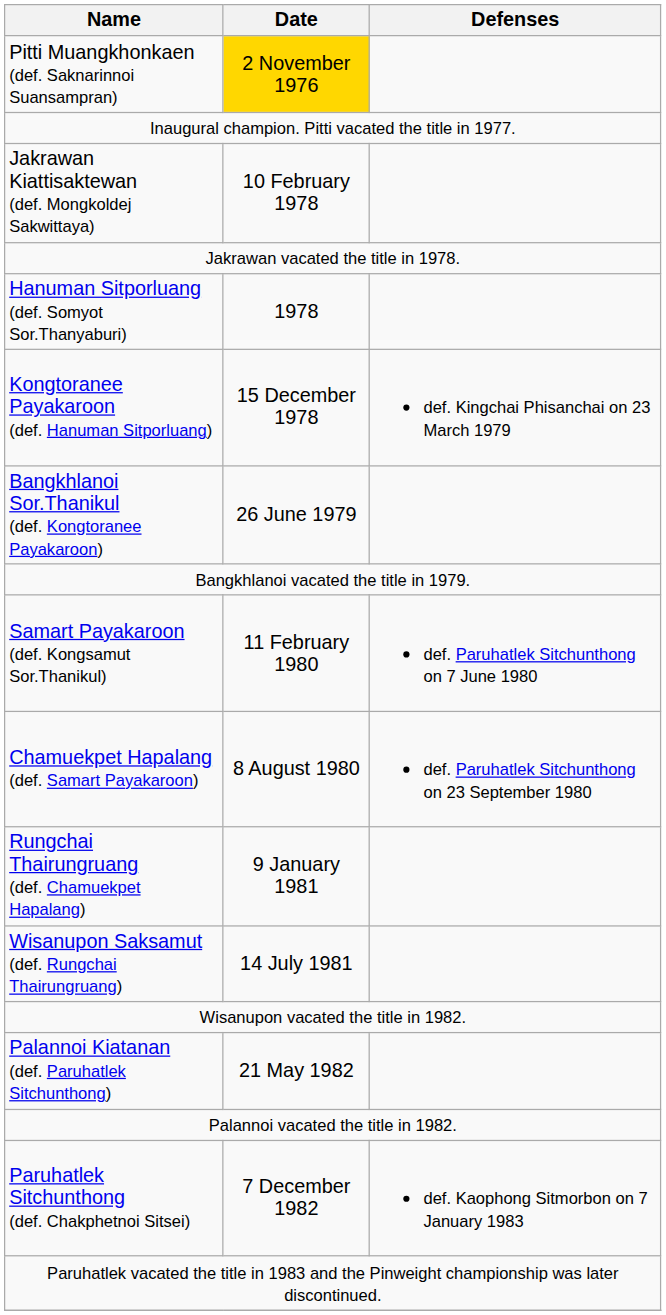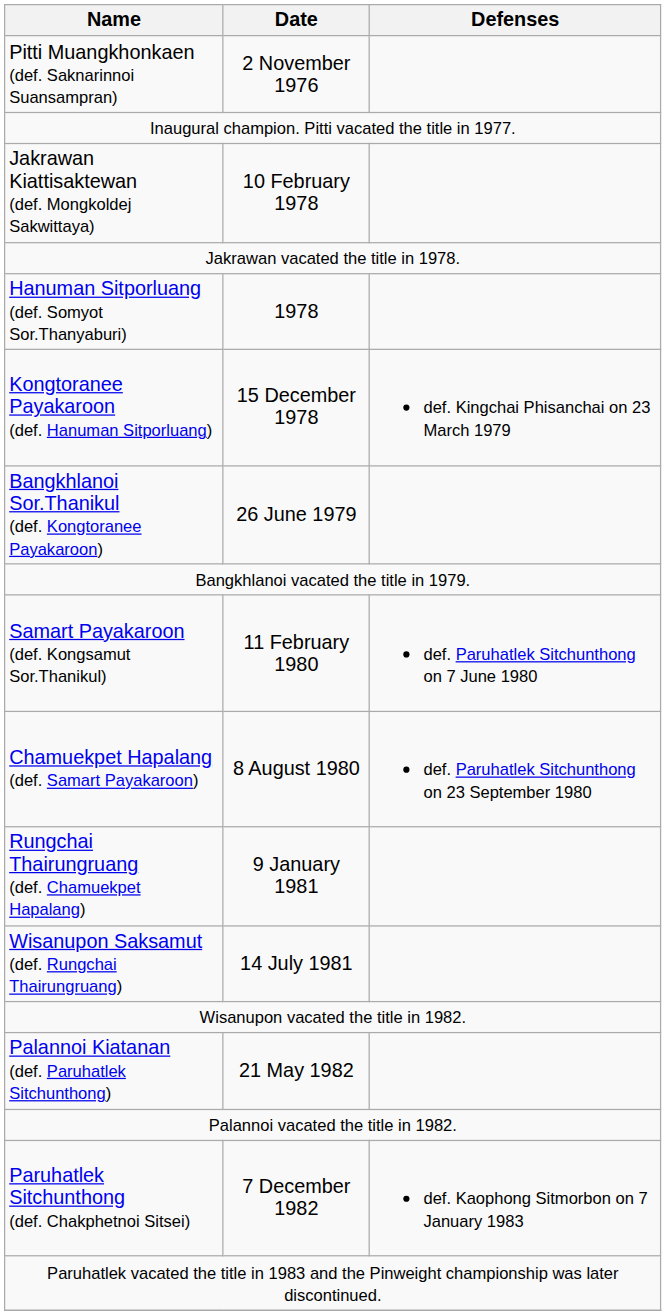(296, 74) gold background -> (296, 74) no background
